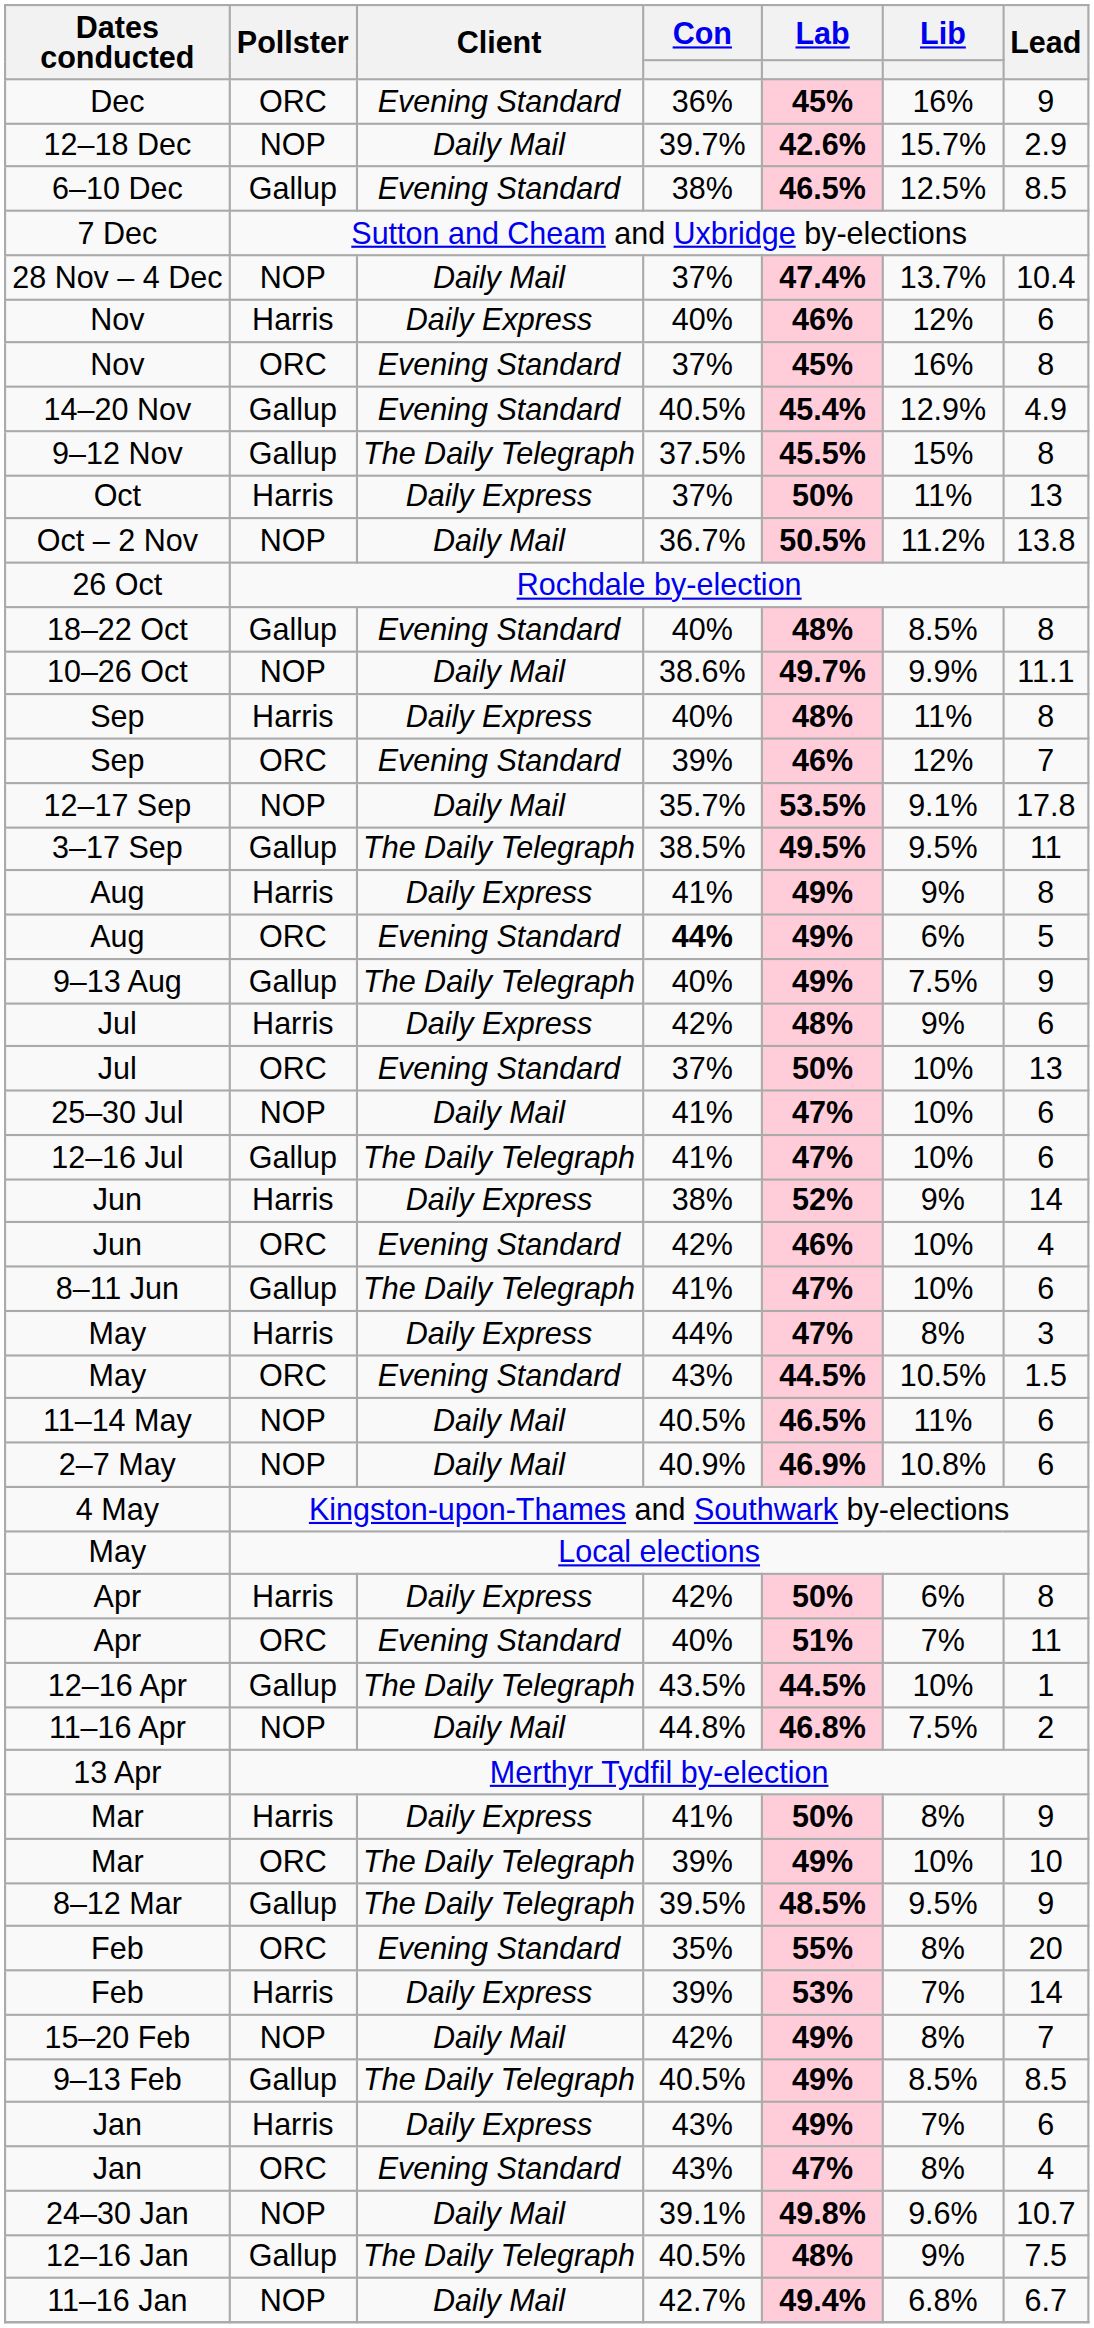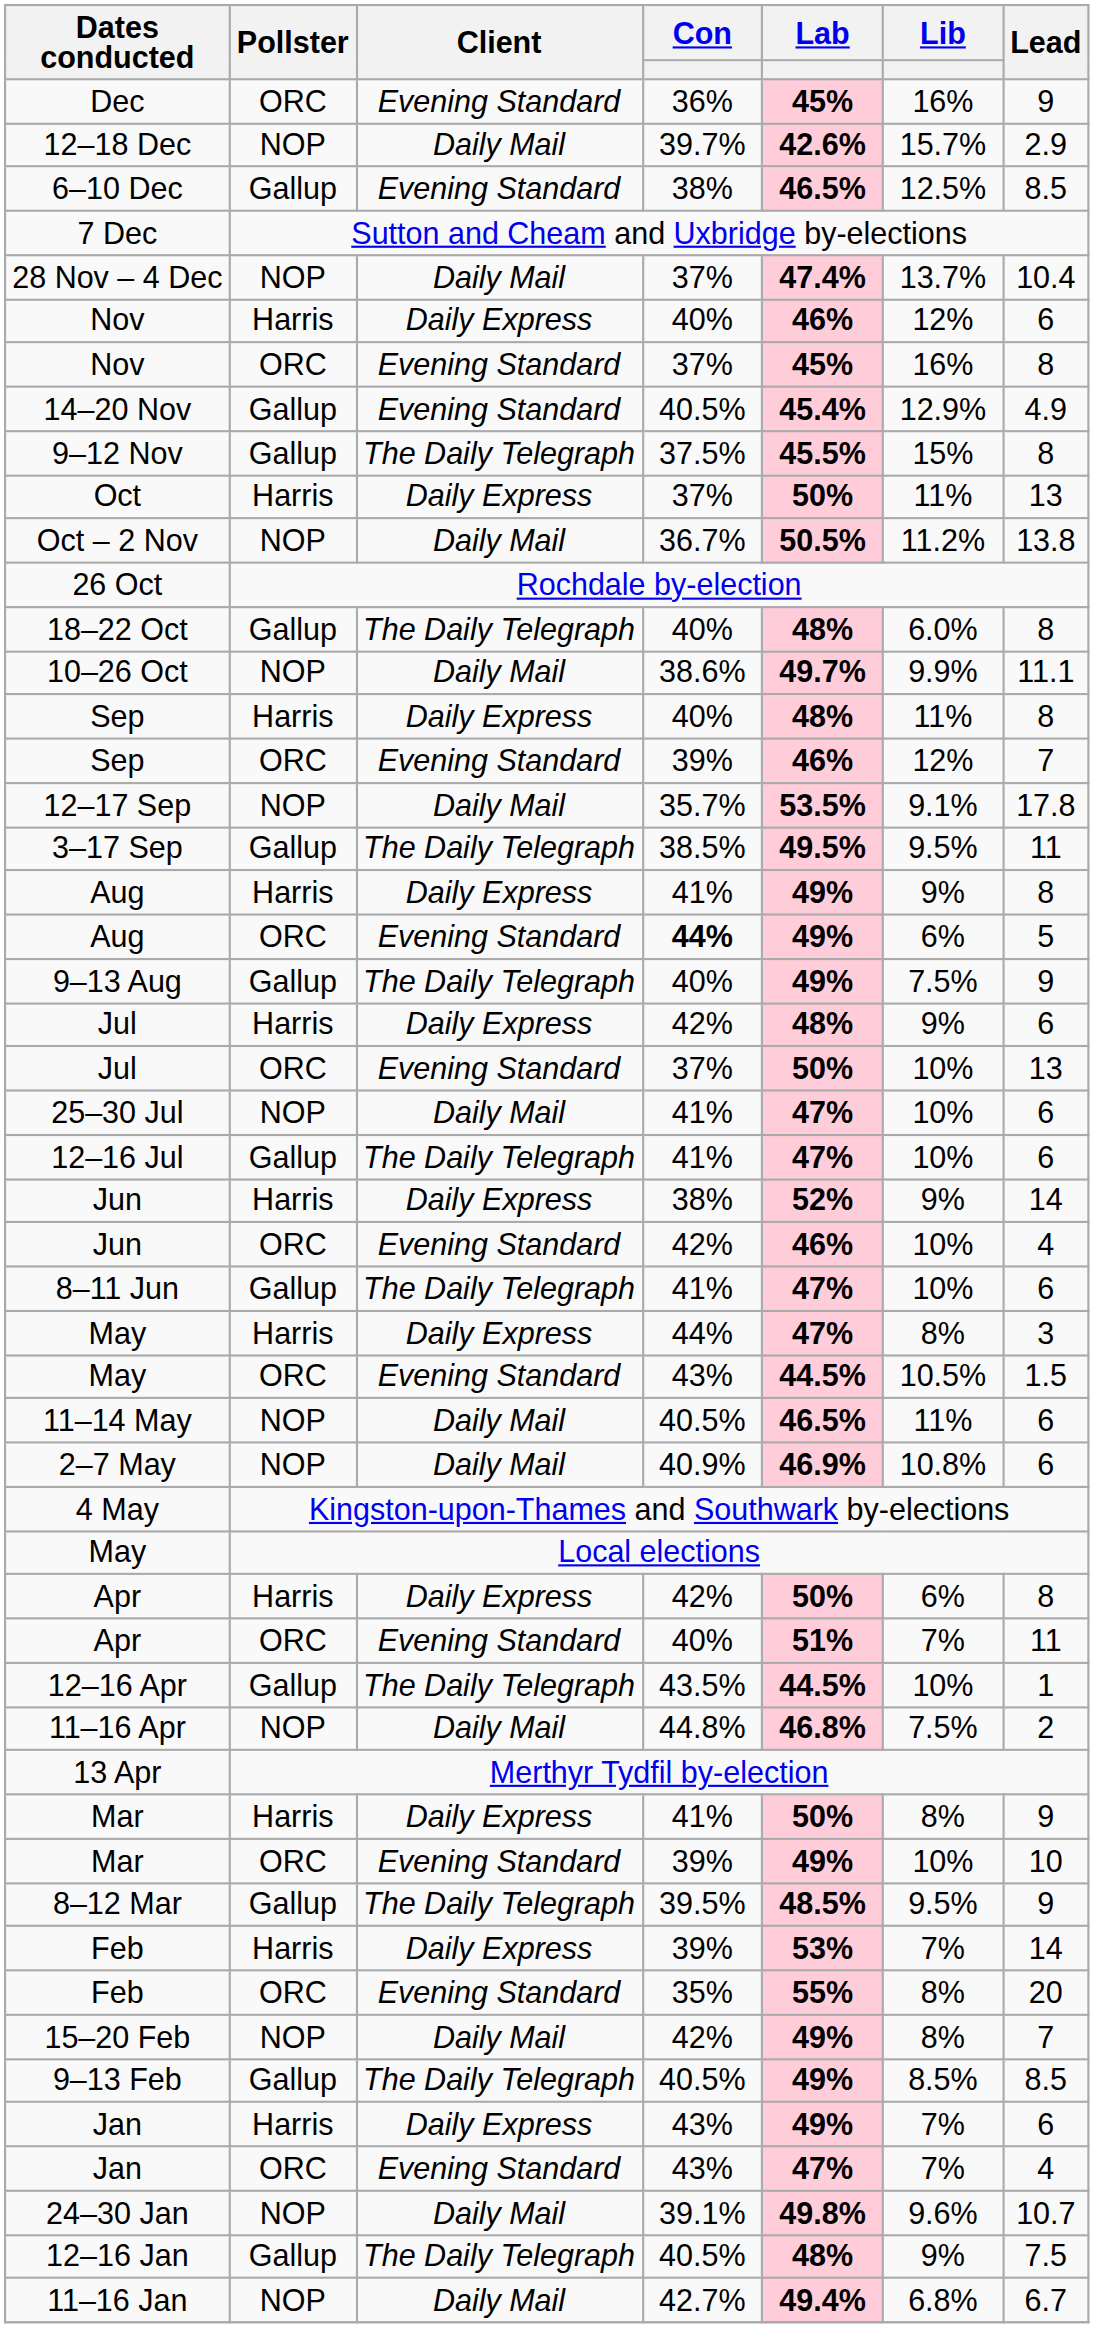(499, 629) Evening Standard -> (499, 629) The Daily Telegraph
(943, 629) 8.5% -> (943, 629) 6.0%
(499, 1861) The Daily Telegraph -> (499, 1861) Evening Standard
rows swapped: (117, 1993) <-> (117, 1949)
(943, 2169) 8% -> (943, 2169) 7%
